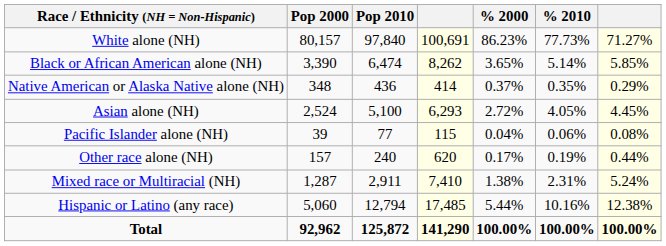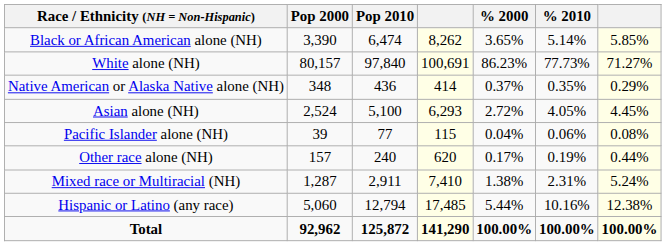rows swapped: (146, 39) <-> (146, 63)
